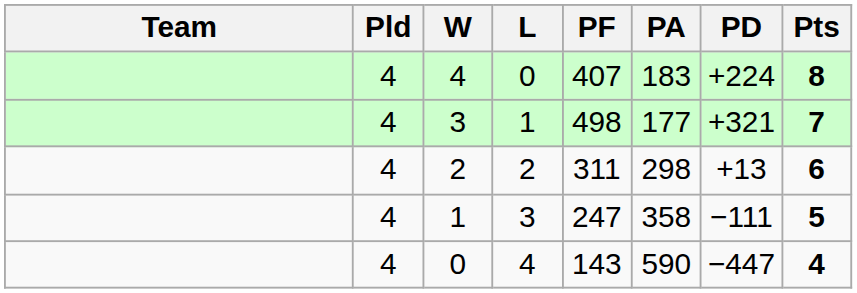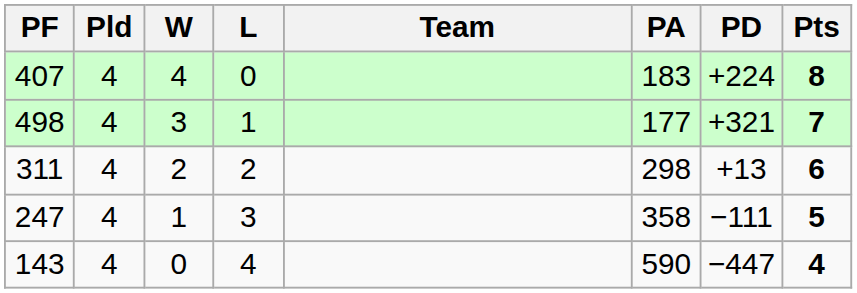columns swapped: (179, 28) <-> (597, 28)
